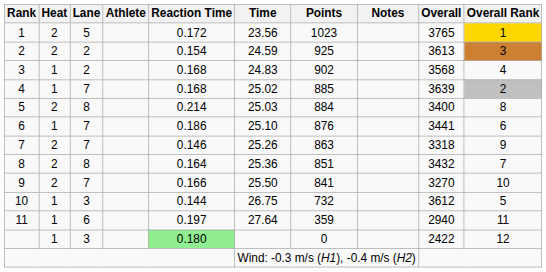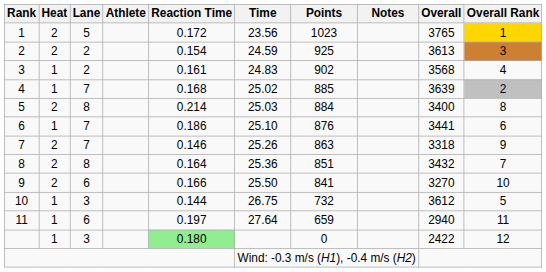(192, 70) 0.168 -> (192, 70) 0.161
(86, 182) 7 -> (86, 182) 6
(324, 220) 359 -> (324, 220) 659
